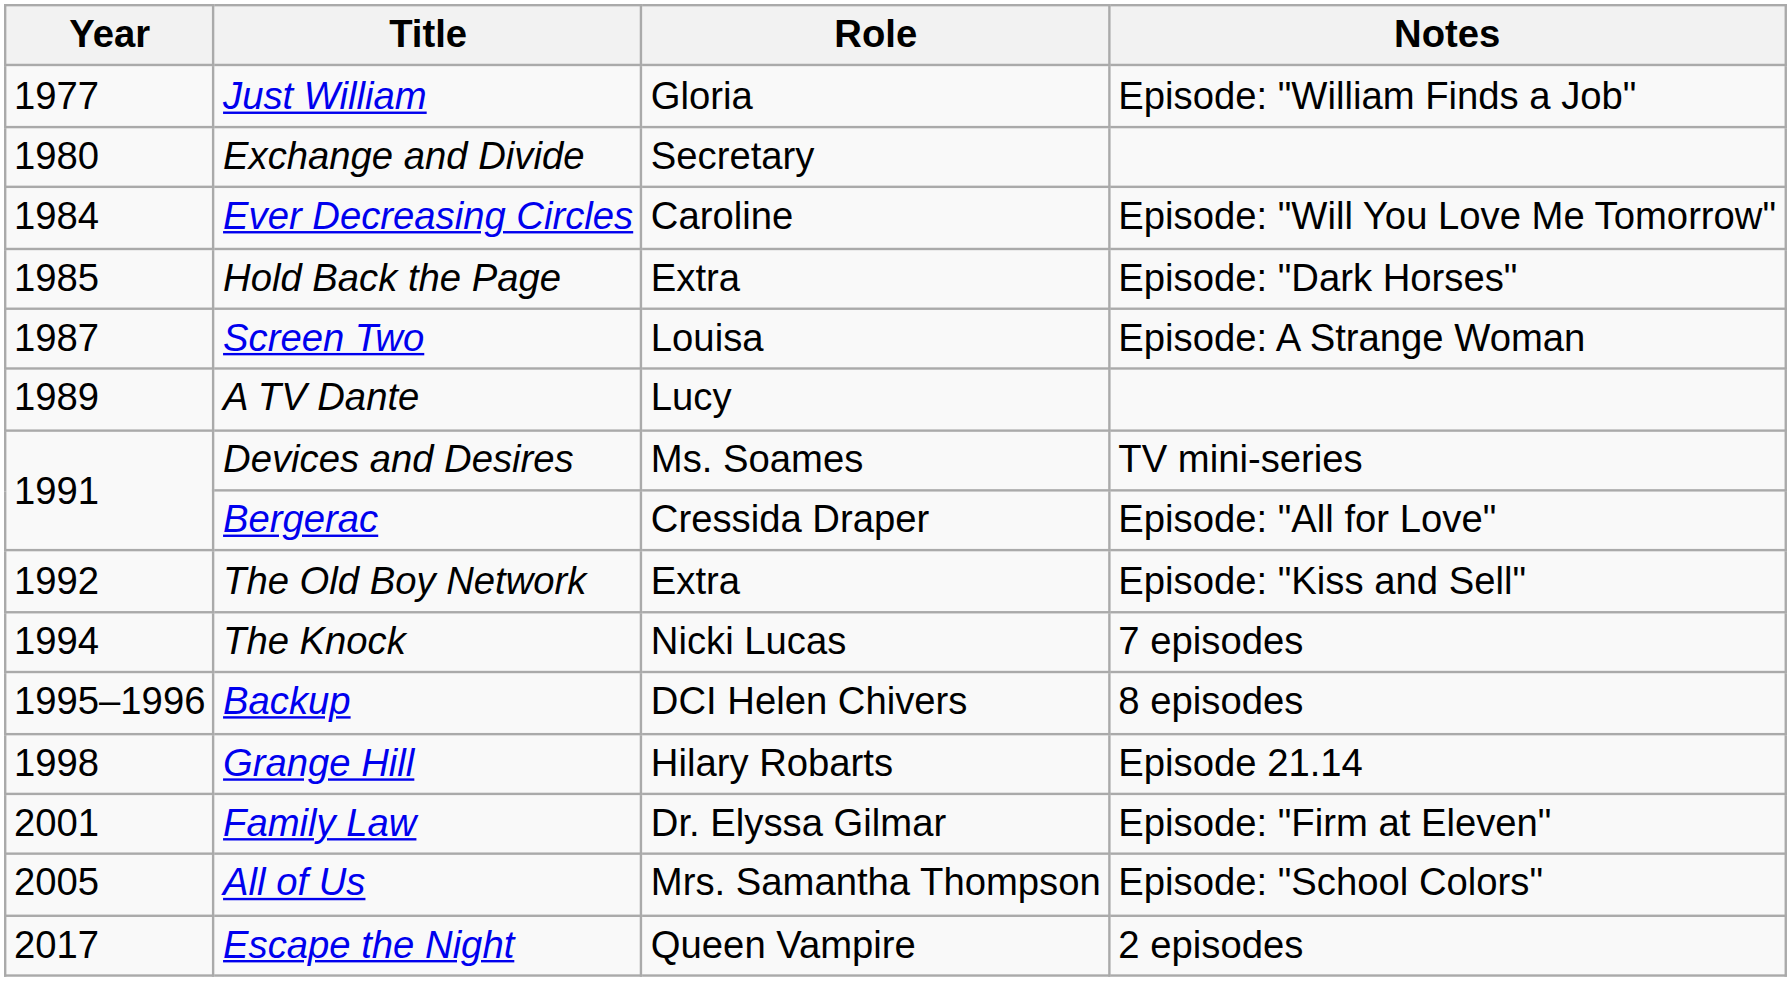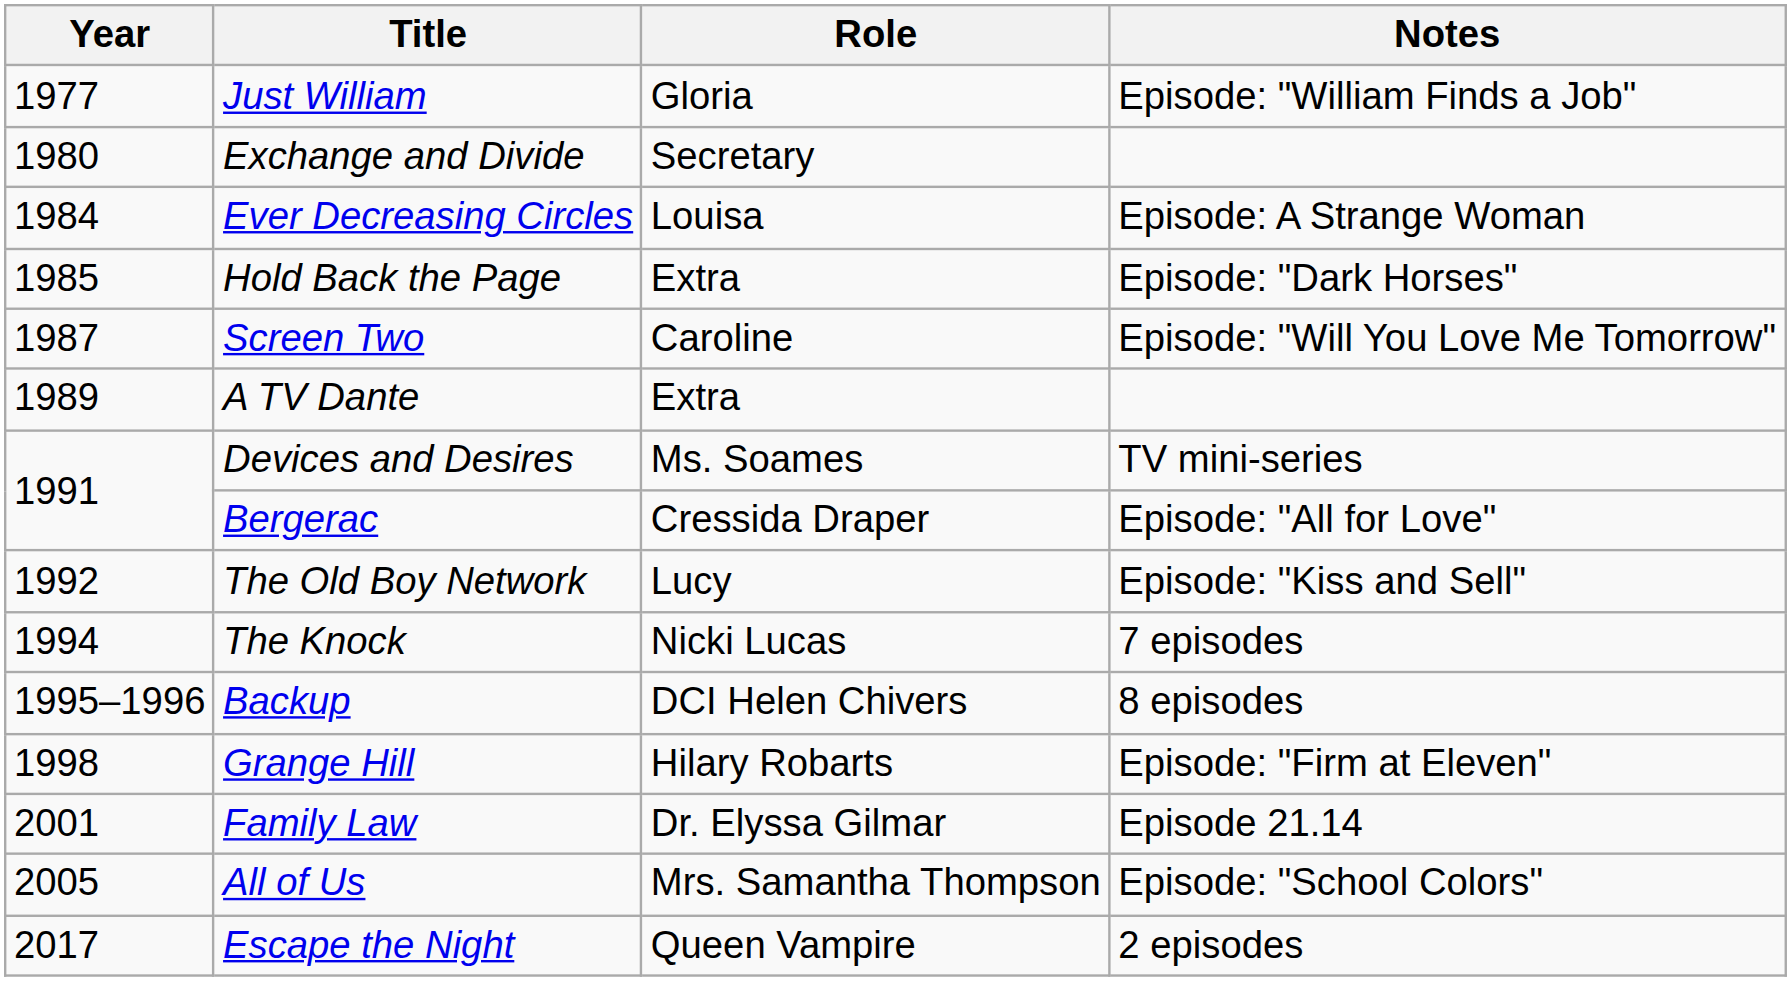(722, 216) Caroline -> (707, 216) Louisa
(1447, 216) Episode: "Will You Love Me Tomorrow" -> (1352, 216) Episode: A Strange Woman
(707, 338) Louisa -> (722, 338) Caroline
(1352, 338) Episode: A Strange Woman -> (1447, 338) Episode: "Will You Love Me Tomorrow"
(691, 398) Lucy -> (695, 398) Extra
(695, 580) Extra -> (691, 580) Lucy
(1241, 762) Episode 21.14 -> (1335, 762) Episode: "Firm at Eleven"
(1335, 823) Episode: "Firm at Eleven" -> (1241, 823) Episode 21.14
